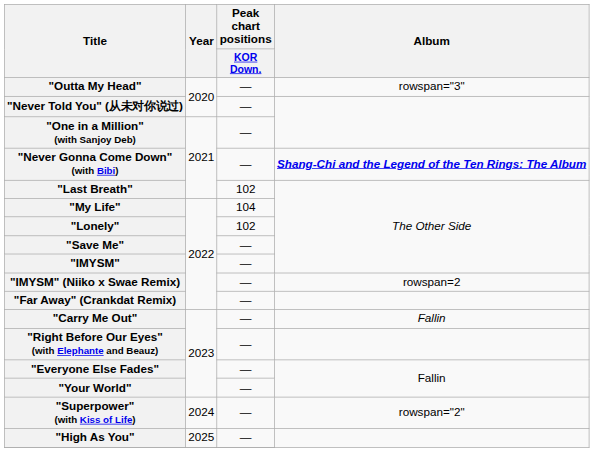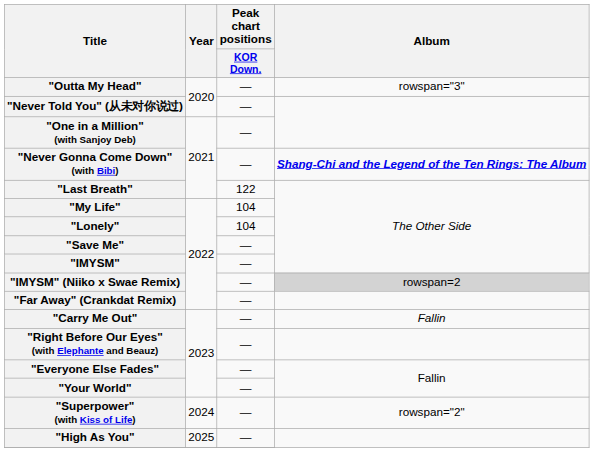(246, 189) 102 -> (246, 189) 122
(246, 226) 102 -> (246, 226) 104
(432, 282) no background -> (432, 282) lightgrey background
